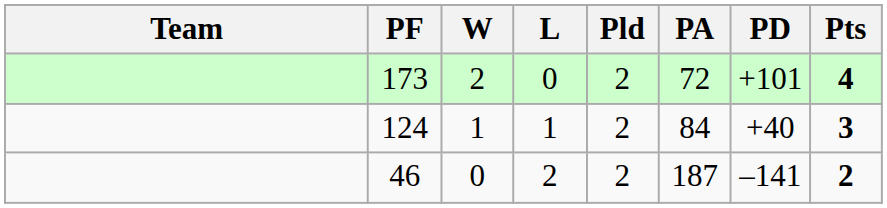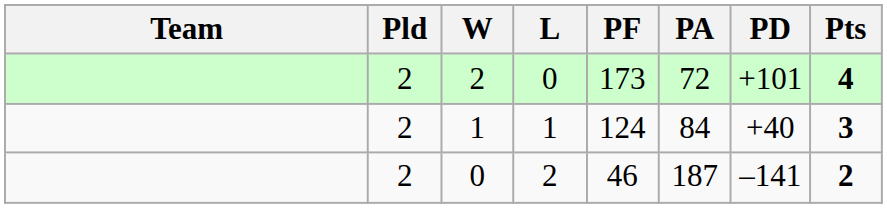columns swapped: (622, 29) <-> (405, 29)
